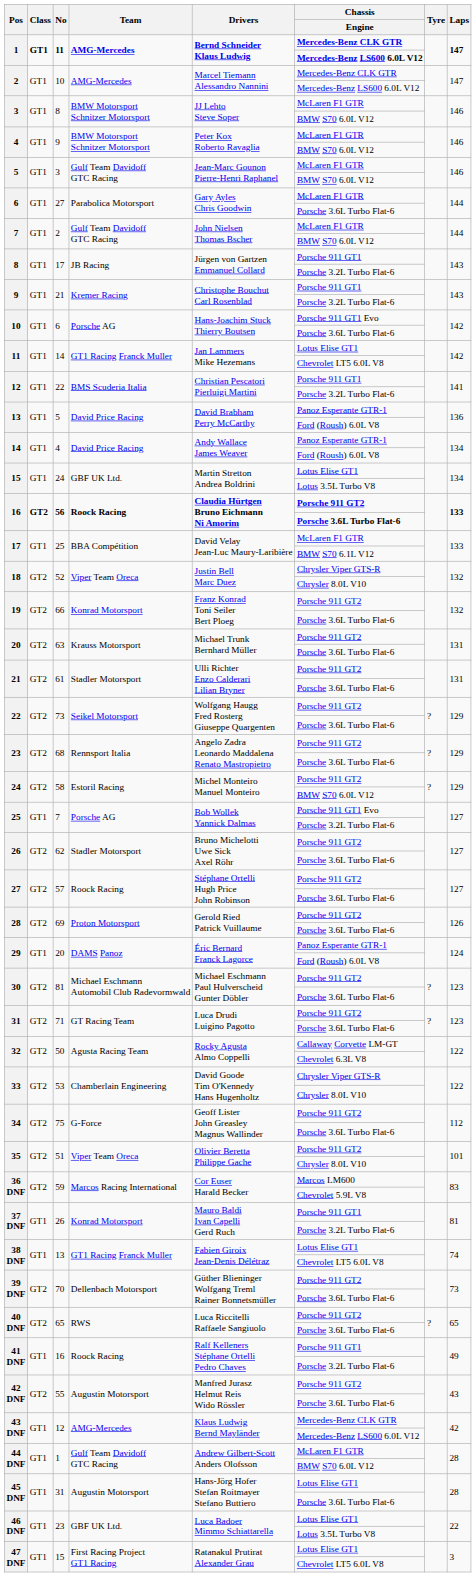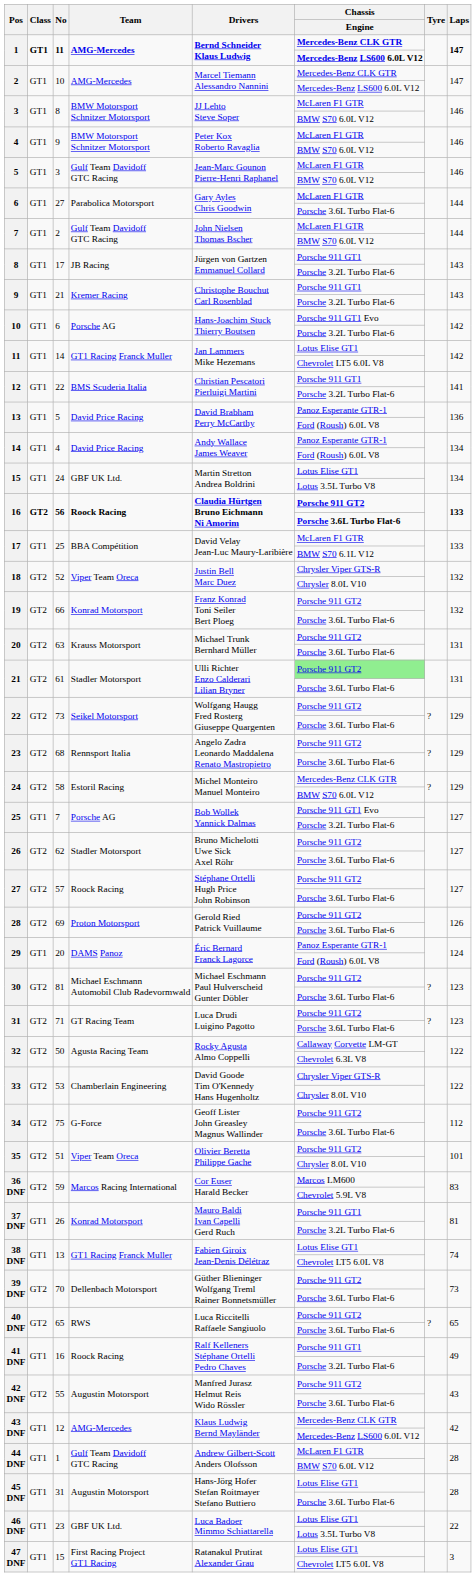(346, 333) Porsche 3.6L Turbo Flat-6 -> (346, 333) Porsche 3.2L Turbo Flat-6
(329, 669) no background -> (329, 669) lightgreen background
(329, 779) Porsche 911 GT2 -> (347, 779) Mercedes-Benz CLK GTR
